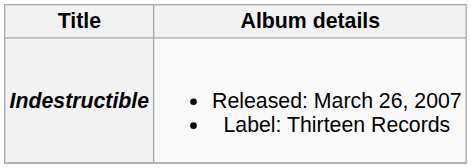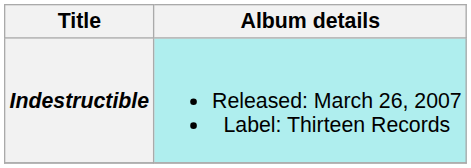(310, 112) no background -> (310, 112) paleturquoise background
